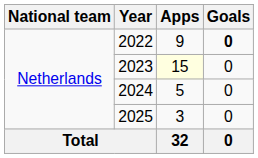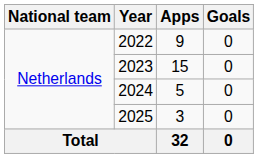(228, 41) bold -> (228, 41) normal
(180, 66) lightyellow background -> (180, 66) no background
